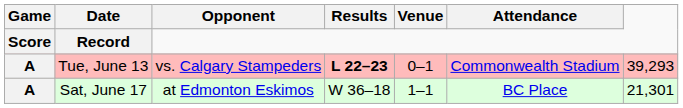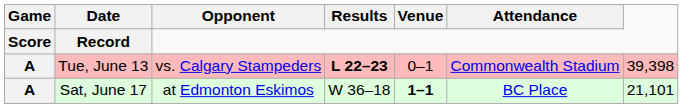(650, 66) 39,293 -> (650, 66) 39,398
(420, 90) normal -> (420, 90) bold
(650, 90) 21,301 -> (650, 90) 21,101
